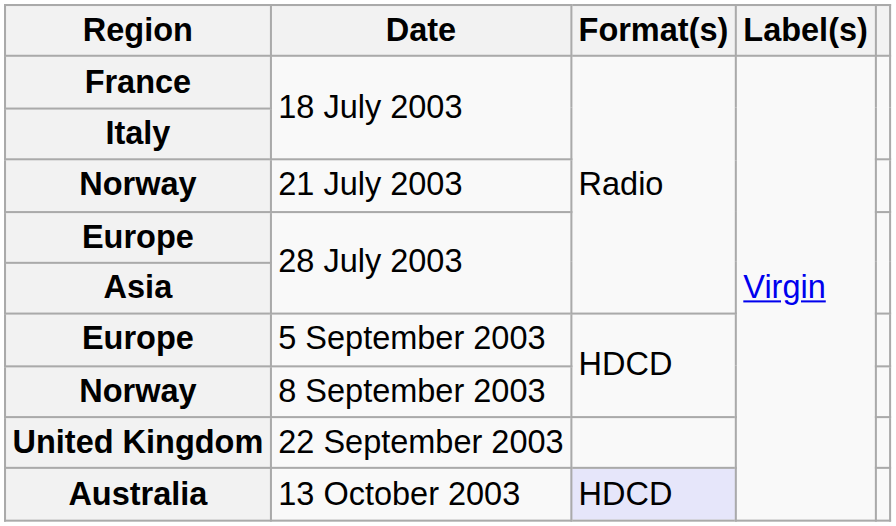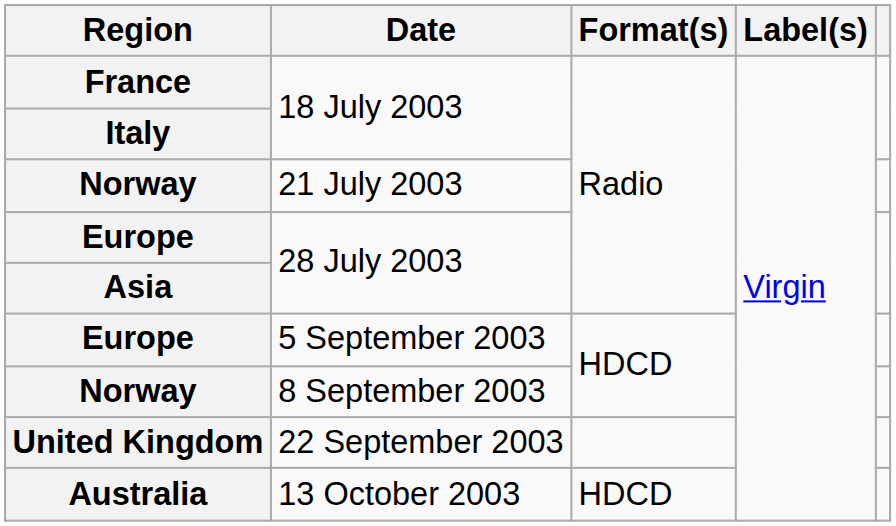(625, 493) lavender background -> (625, 493) no background
